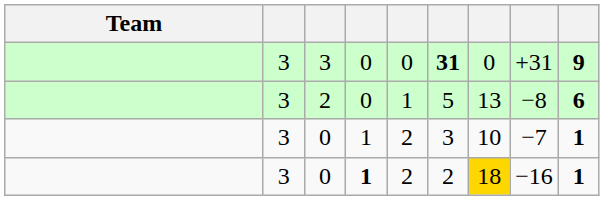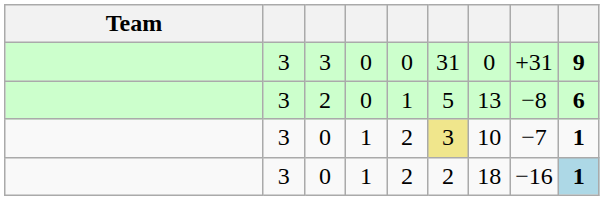(448, 61) bold -> (448, 61) normal
(448, 137) no background -> (448, 137) khaki background
(366, 175) bold -> (366, 175) normal
(489, 175) gold background -> (489, 175) no background
(579, 175) no background -> (579, 175) lightblue background
